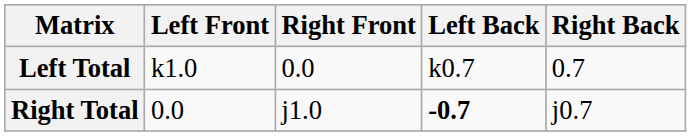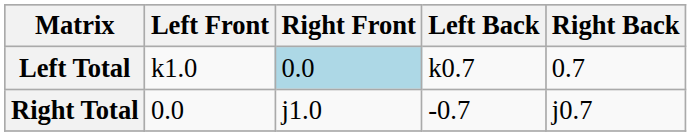(298, 67) no background -> (298, 67) lightblue background
(449, 109) bold -> (449, 109) normal
